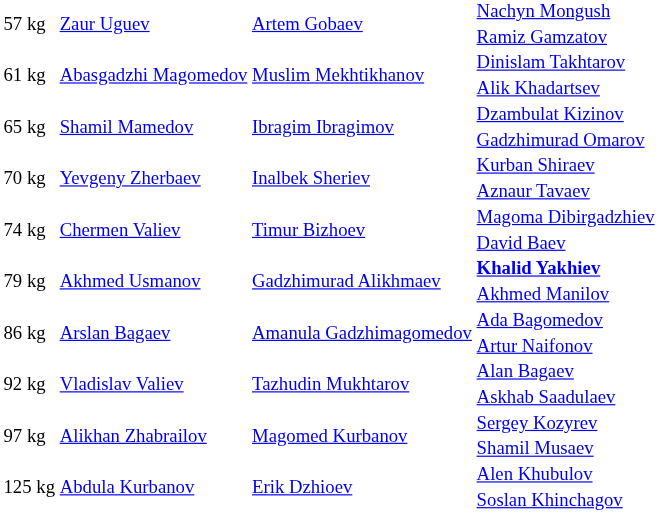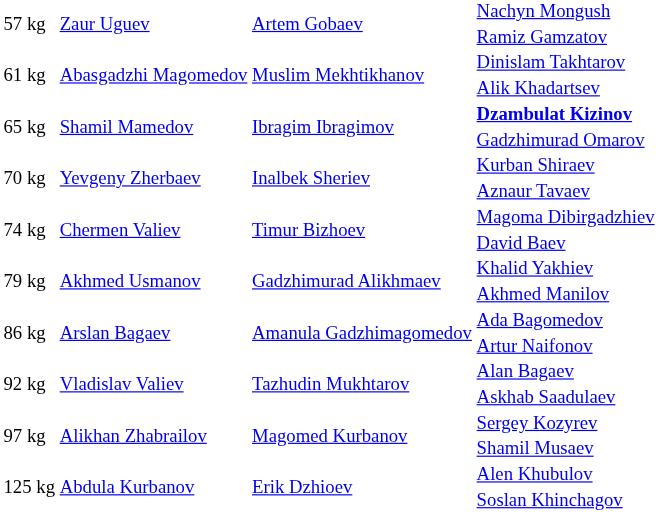(550, 113) normal -> (554, 113) bold
(538, 268) bold -> (535, 268) normal
